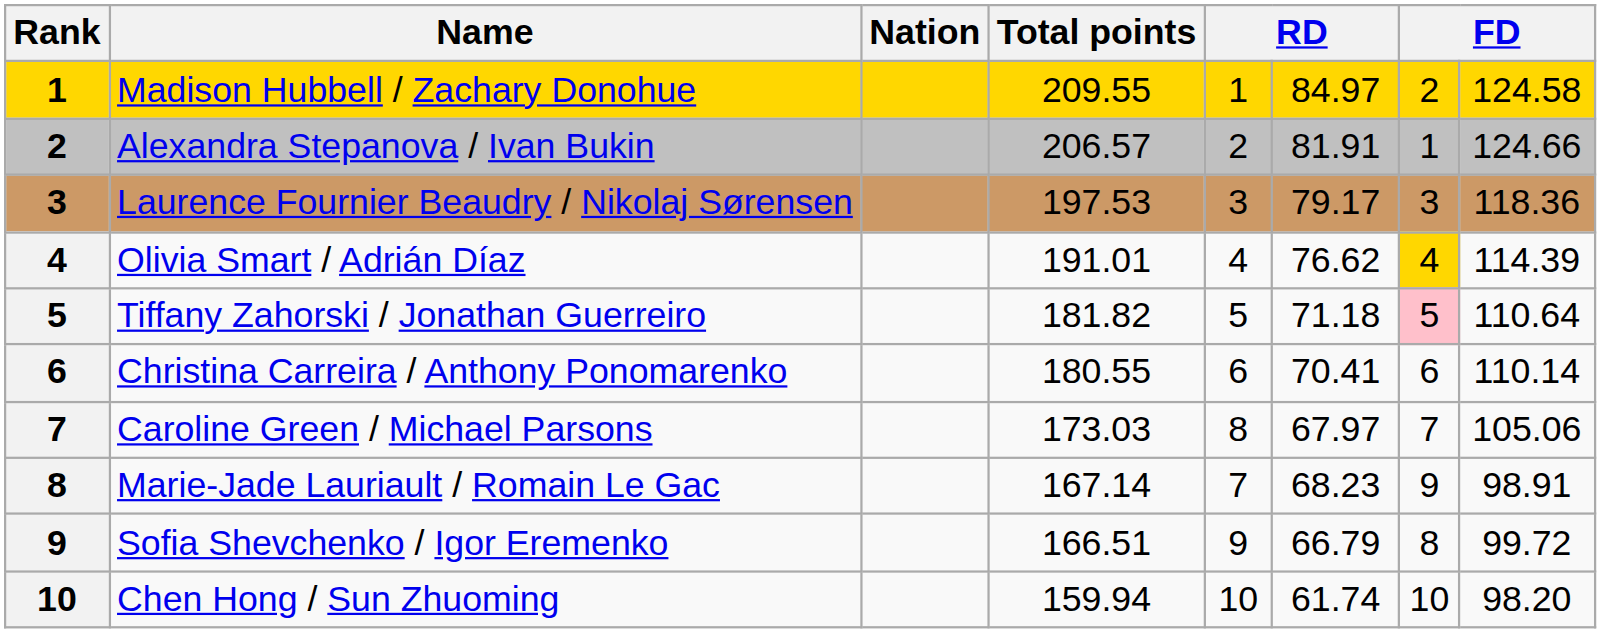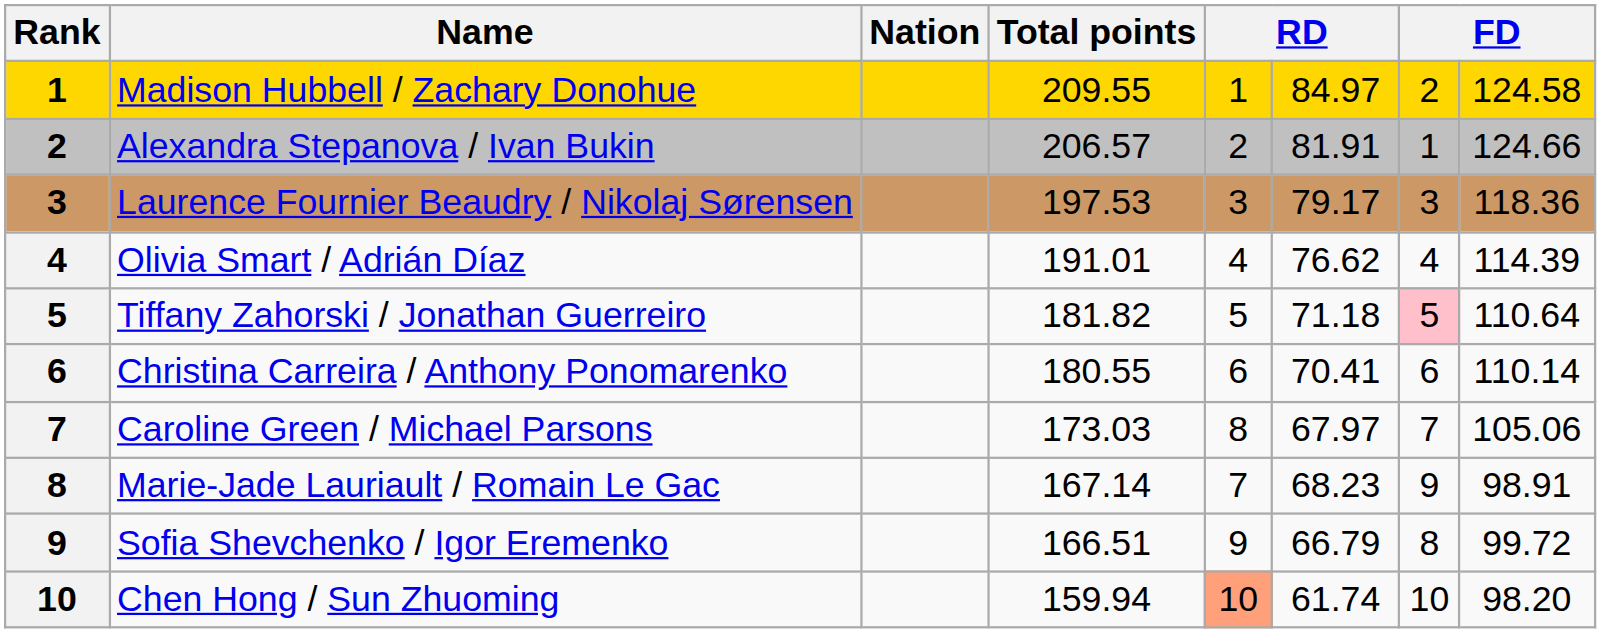(1429, 259) gold background -> (1429, 259) no background
(1238, 598) no background -> (1238, 598) lightsalmon background
